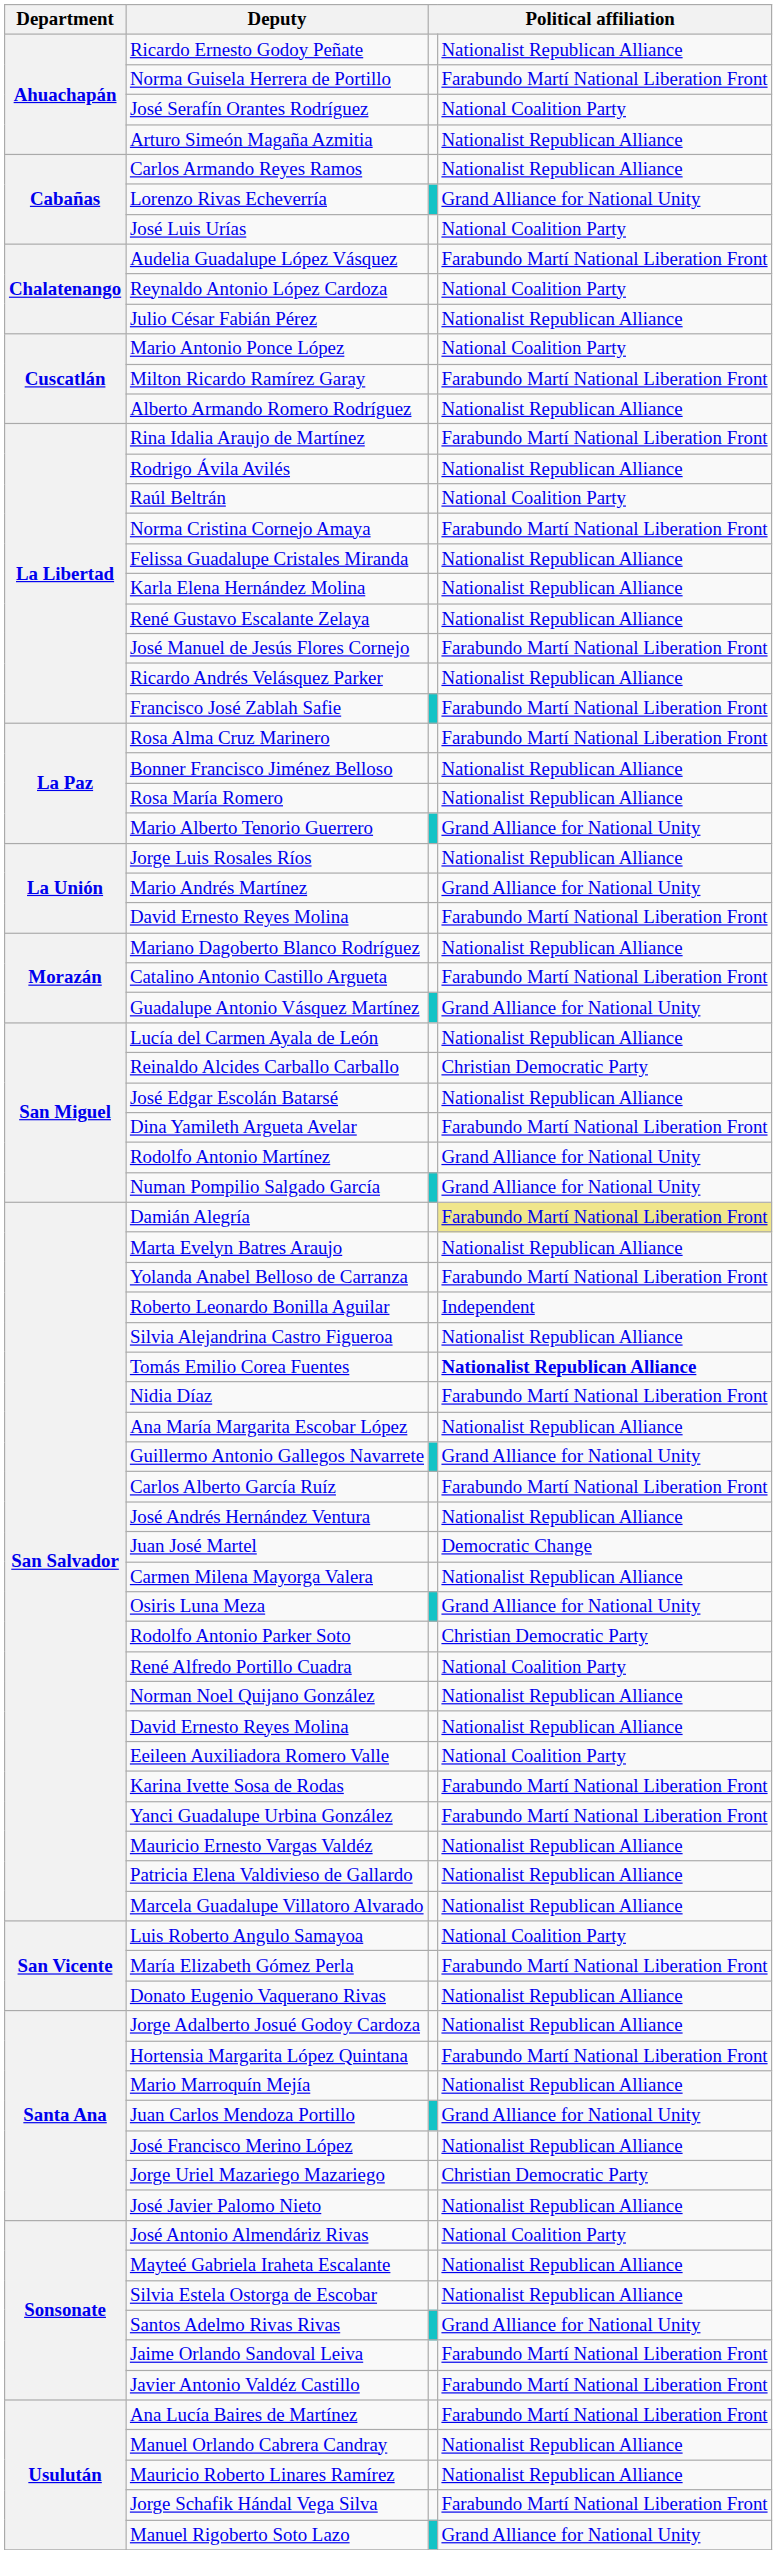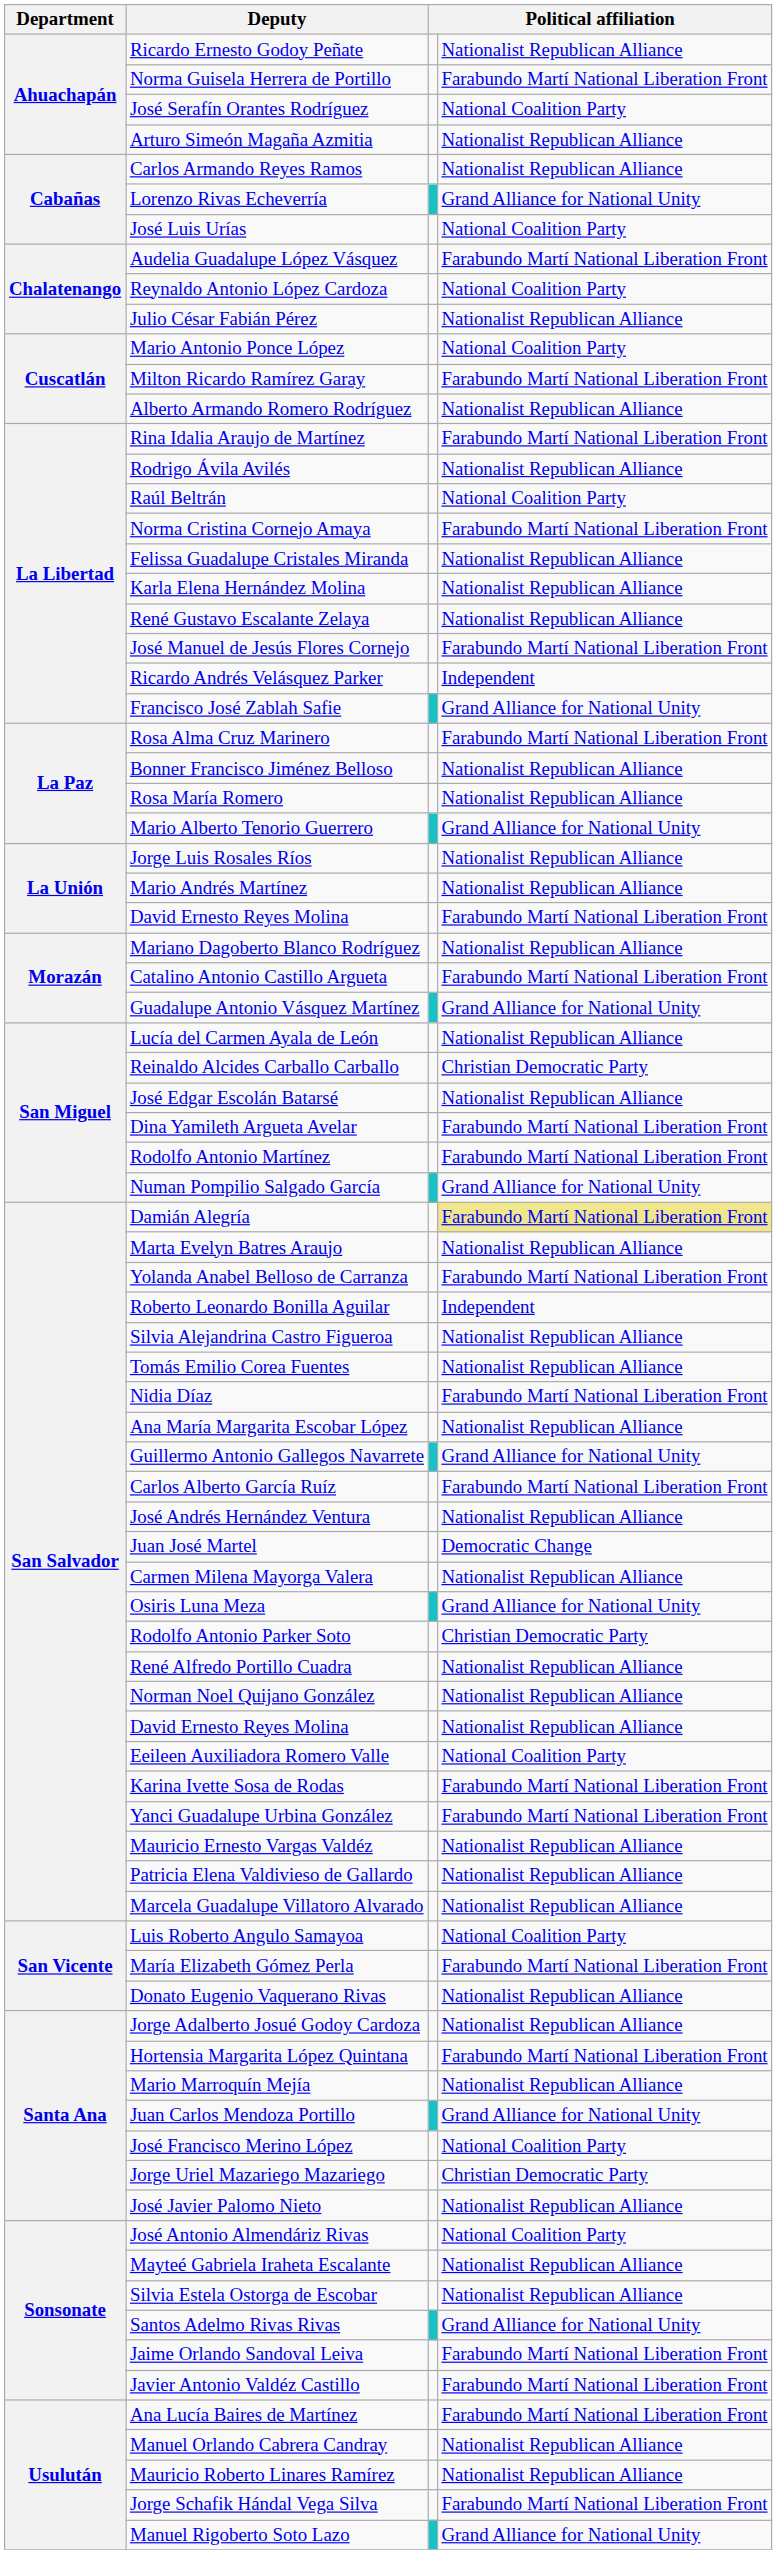(562, 678) Nationalist Republican Alliance -> (488, 678) Independent
(605, 708) Farabundo Martí National Liberation Front -> (571, 708) Grand Alliance for National Unity
(571, 887) Grand Alliance for National Unity -> (562, 887) Nationalist Republican Alliance
(571, 1157) Grand Alliance for National Unity -> (605, 1157) Farabundo Martí National Liberation Front
(569, 1366) bold -> (562, 1366) normal
(534, 1666) National Coalition Party -> (562, 1666) Nationalist Republican Alliance
(562, 2145) Nationalist Republican Alliance -> (534, 2145) National Coalition Party
